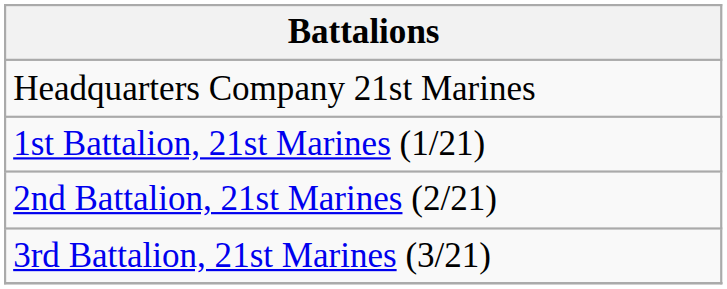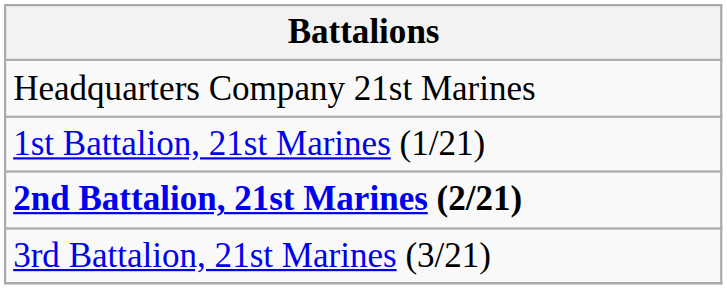(255, 198) normal -> (268, 198) bold
